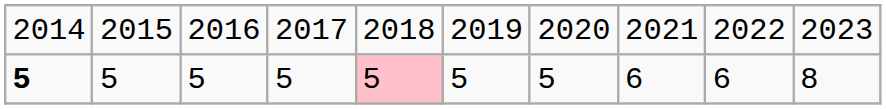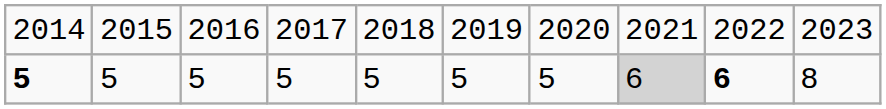(372, 80) pink background -> (372, 80) no background
(634, 80) no background -> (634, 80) lightgrey background
(722, 80) normal -> (722, 80) bold
